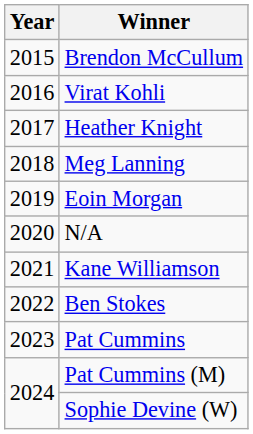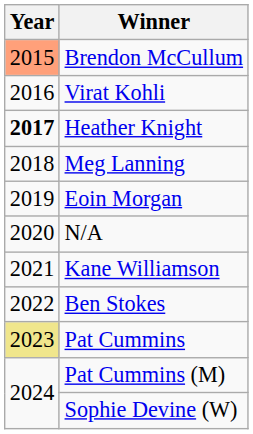(32, 57) no background -> (32, 57) lightsalmon background
(32, 127) normal -> (32, 127) bold
(32, 339) no background -> (32, 339) khaki background
